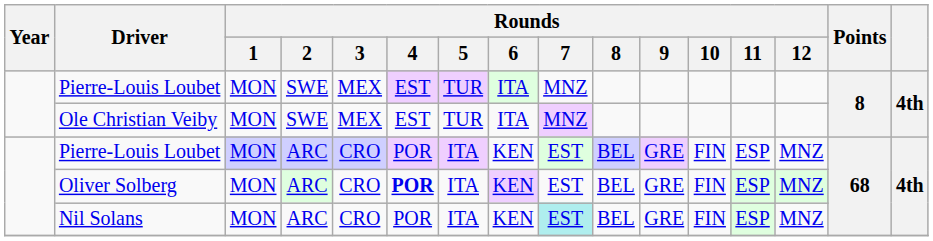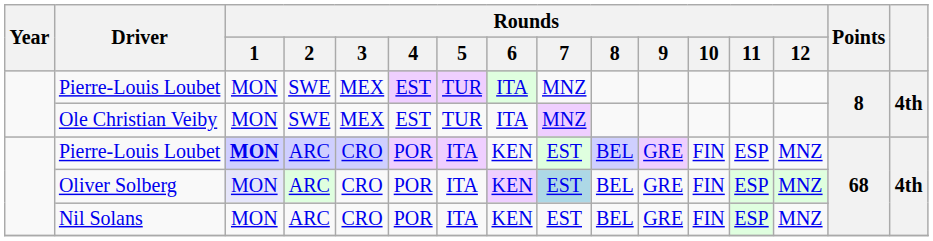(253, 152) normal -> (254, 152) bold
(253, 185) no background -> (254, 185) lavender background
(413, 185) bold -> (413, 185) normal
(565, 185) no background -> (564, 185) lightblue background
(565, 218) paleturquoise background -> (564, 218) no background
